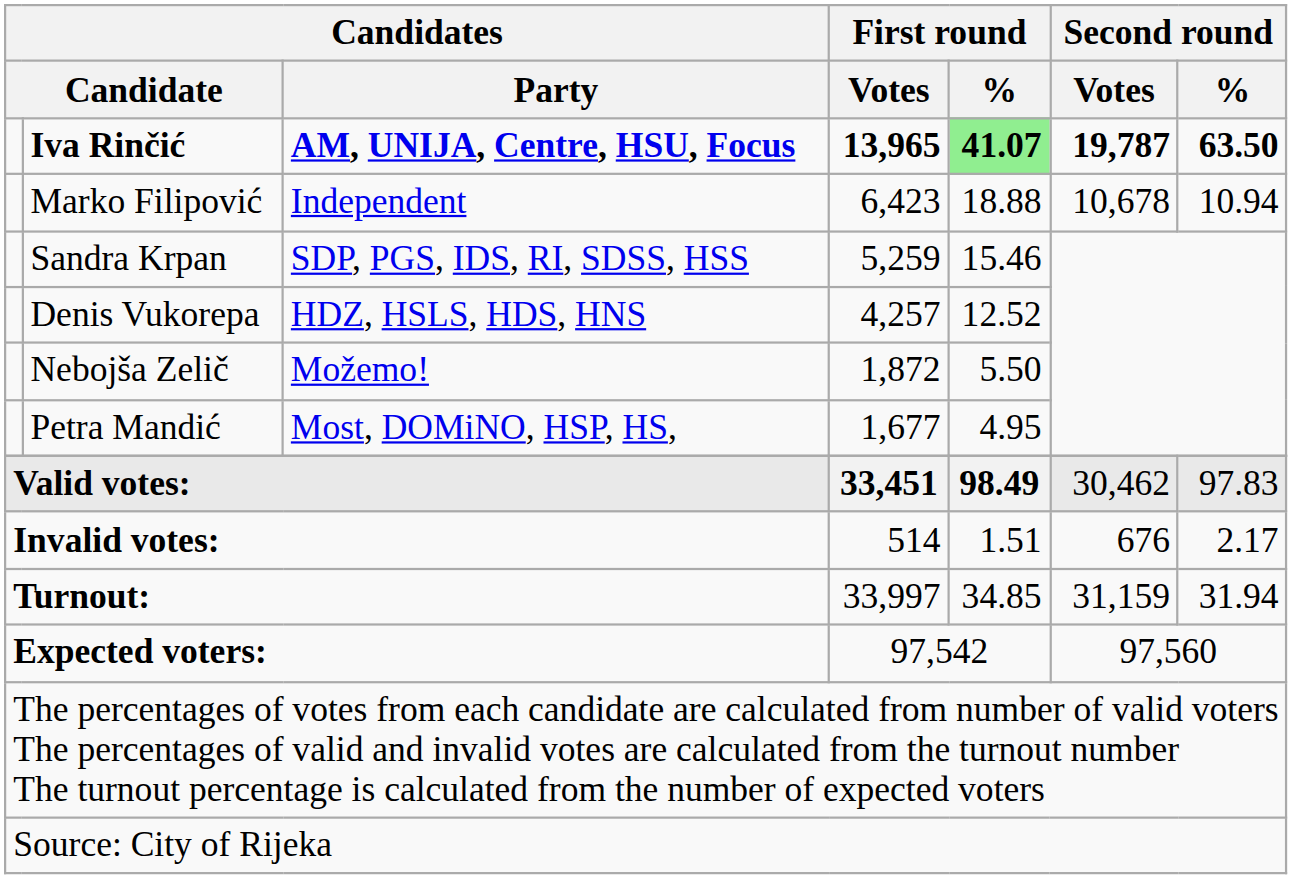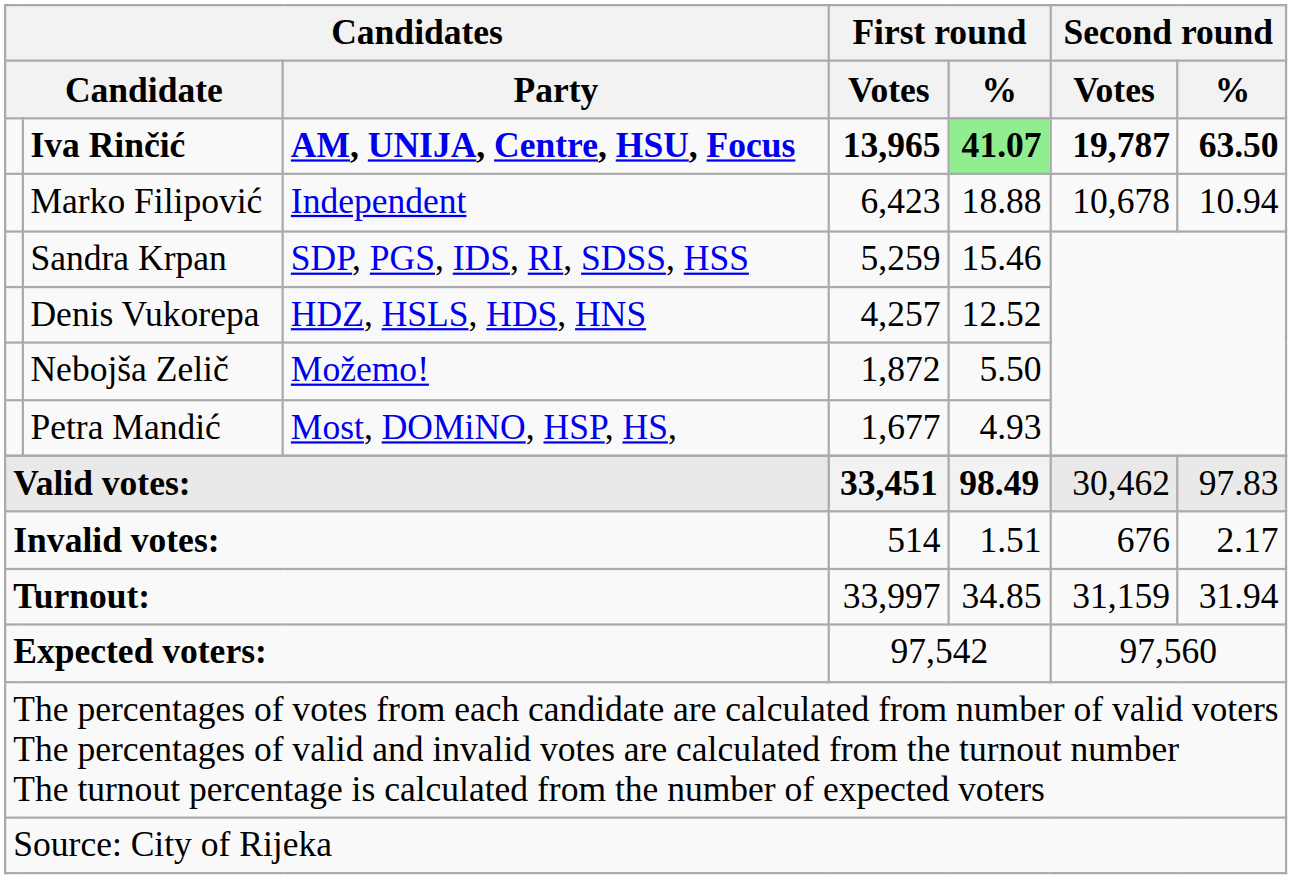(1010, 426) 4.95 -> (1010, 426) 4.93
